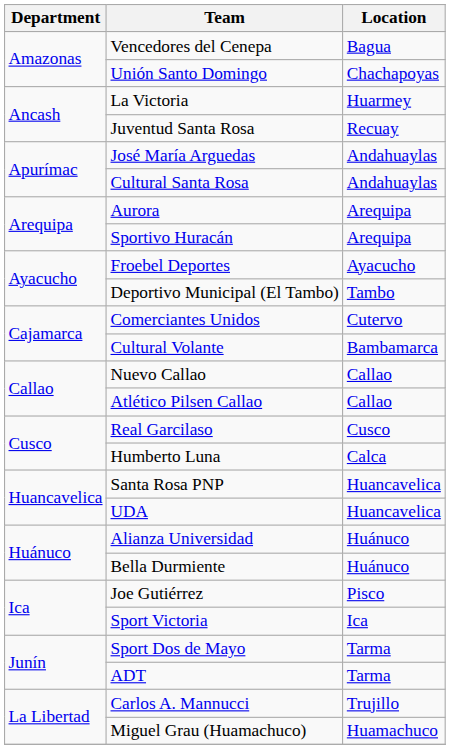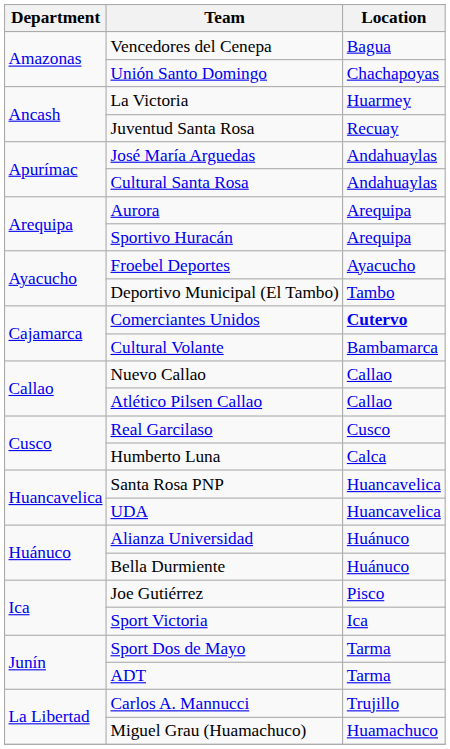(375, 319) normal -> (377, 319) bold
